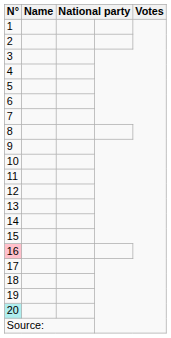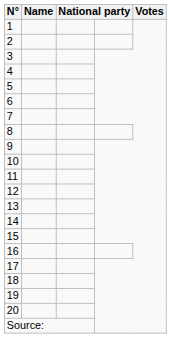(13, 251) pink background -> (13, 251) no background
(13, 311) paleturquoise background -> (13, 311) no background
